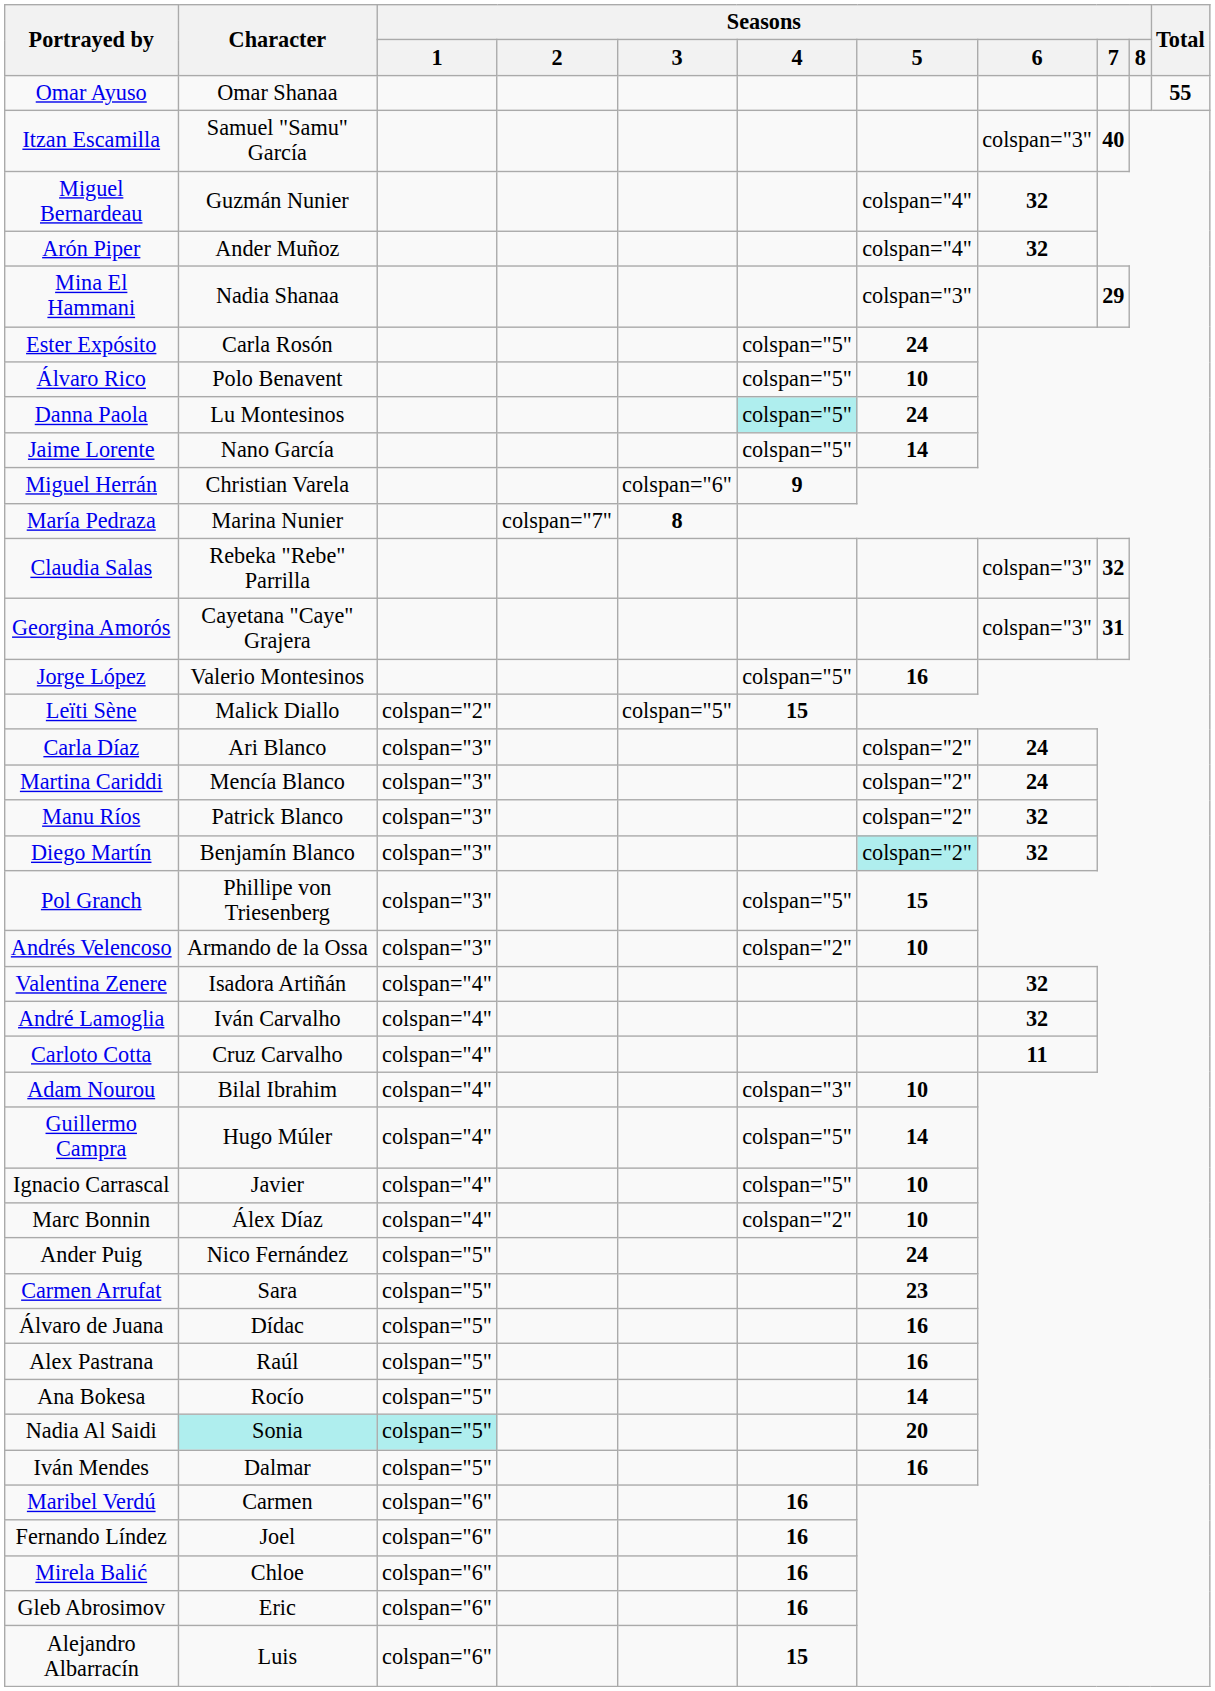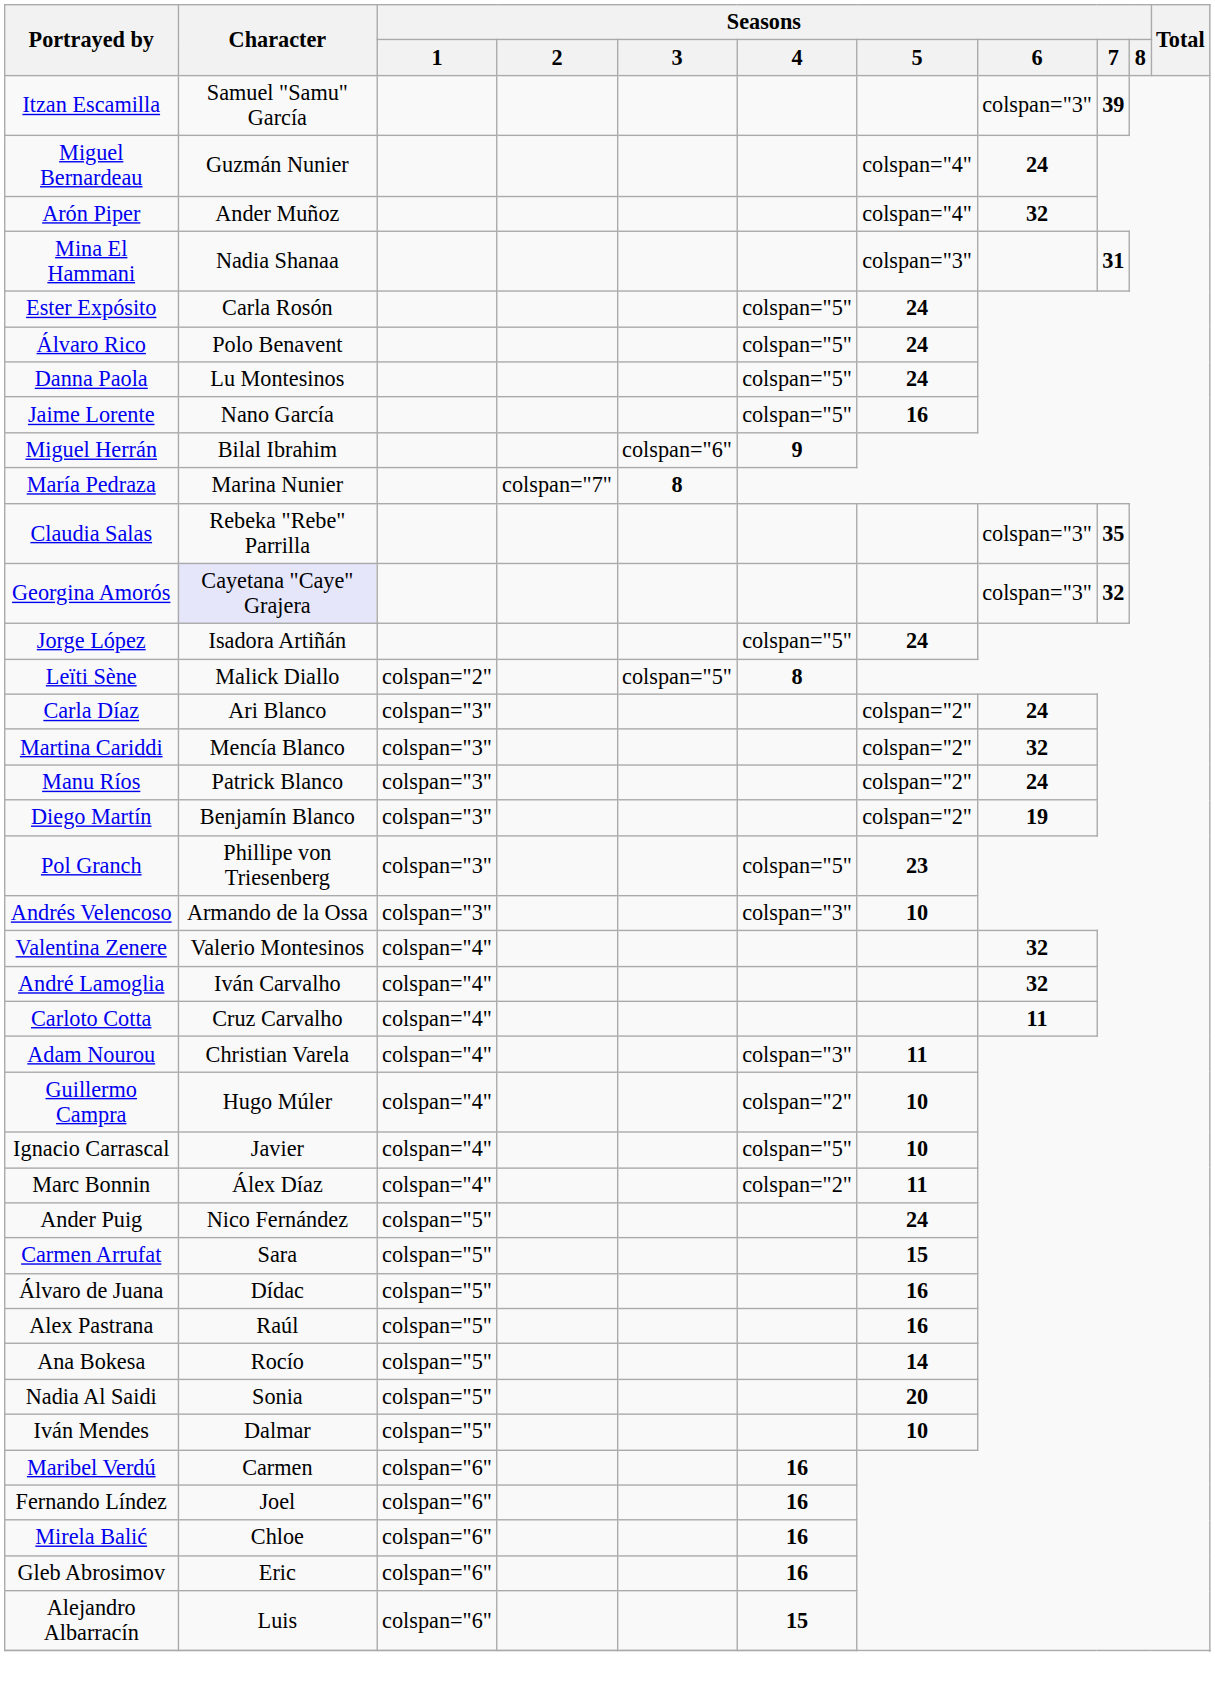- row: (91, 92)
(1113, 140) 40 -> (1113, 105) 39
(1037, 200) 32 -> (1037, 165) 24
(1113, 296) 29 -> (1113, 261) 31
(917, 379) 10 -> (917, 344) 24
(797, 414) paleturquoise background -> (797, 379) no background
(917, 449) 14 -> (917, 414) 16
(277, 485) Christian Varela -> (277, 449) Bilal Ibrahim
(1113, 568) 32 -> (1113, 532) 35
(277, 628) no background -> (277, 593) lavender background
(1113, 628) 31 -> (1113, 593) 32
(277, 676) Valerio Montesinos -> (277, 641) Isadora Artiñán
(917, 676) 16 -> (917, 641) 24
(797, 711) 15 -> (797, 676) 8
(1037, 782) 24 -> (1037, 746) 32
(1037, 817) 32 -> (1037, 782) 24
(917, 852) paleturquoise background -> (917, 817) no background
(1037, 852) 32 -> (1037, 817) 19
(917, 900) 15 -> (917, 865) 23
(797, 948) colspan="2" -> (797, 912) colspan="3"
(277, 983) Isadora Artiñán -> (277, 948) Valerio Montesinos
(277, 1089) Bilal Ibrahim -> (277, 1054) Christian Varela
(917, 1089) 10 -> (917, 1054) 11
(797, 1137) colspan="5" -> (797, 1101) colspan="2"
(917, 1137) 14 -> (917, 1101) 10
(917, 1220) 10 -> (917, 1184) 11
(917, 1290) 23 -> (917, 1255) 15
(277, 1431) paleturquoise background -> (277, 1396) no background
(437, 1431) paleturquoise background -> (437, 1396) no background
(917, 1467) 16 -> (917, 1431) 10
